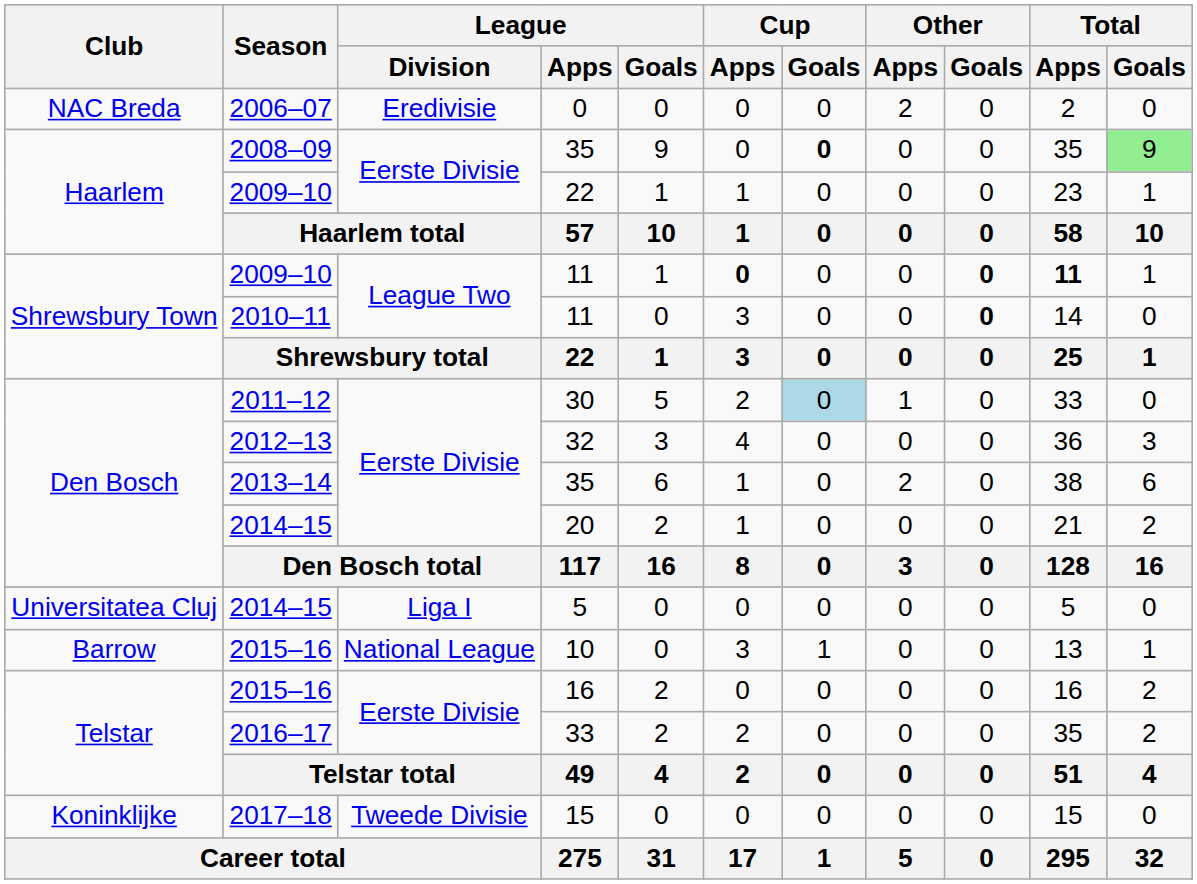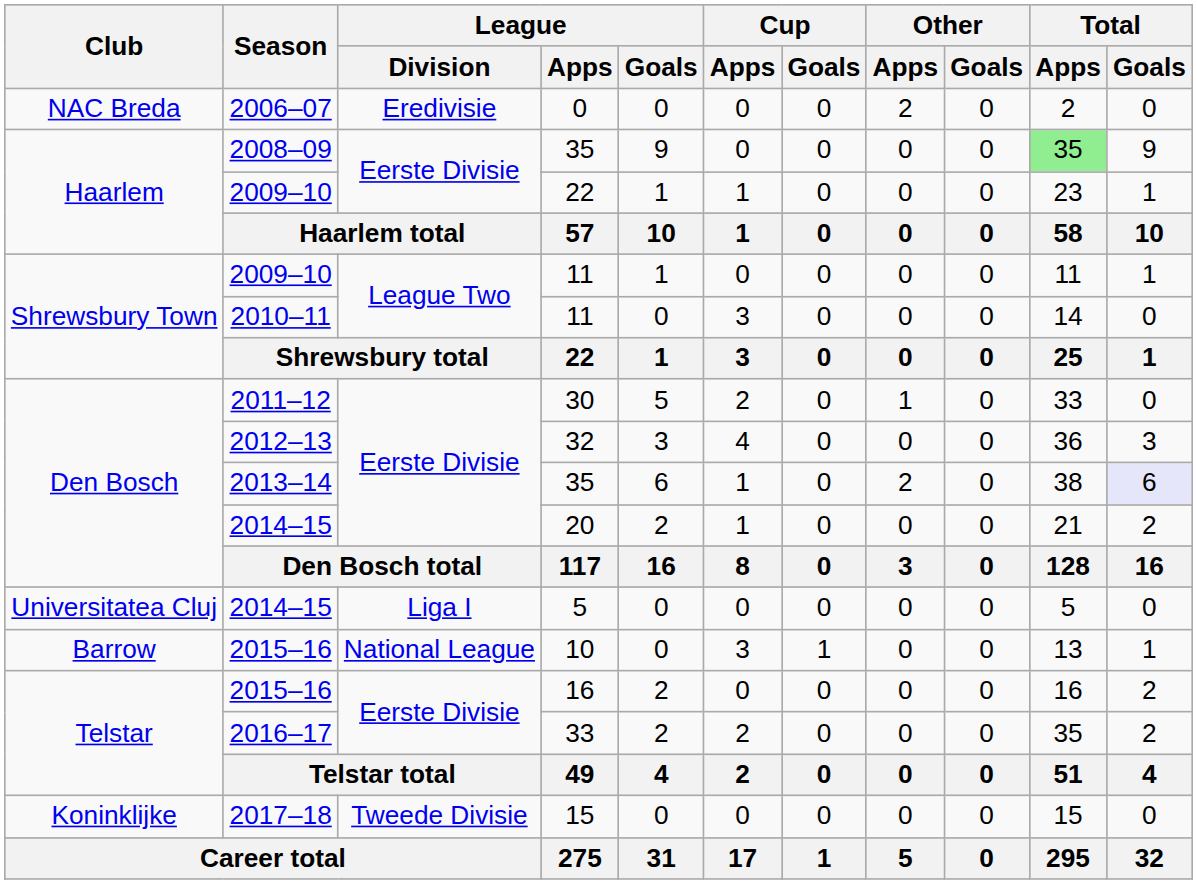(824, 150) bold -> (824, 150) normal
(1068, 150) no background -> (1068, 150) lightgreen background
(1149, 150) lightgreen background -> (1149, 150) no background
(743, 274) bold -> (743, 274) normal
(987, 274) bold -> (987, 274) normal
(1068, 274) bold -> (1068, 274) normal
(987, 316) bold -> (987, 316) normal
(824, 399) lightblue background -> (824, 399) no background
(1149, 483) no background -> (1149, 483) lavender background
